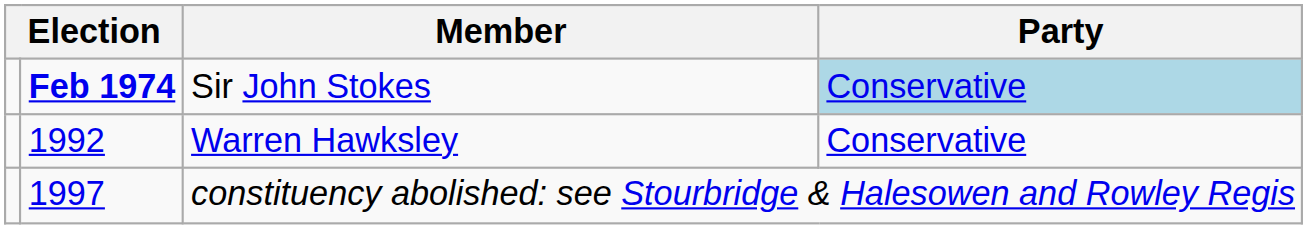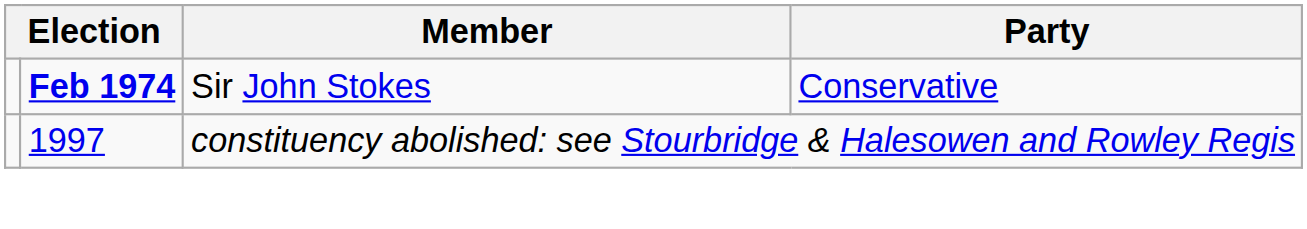(926, 85) lightblue background -> (898, 85) no background
- row: (325, 140)
